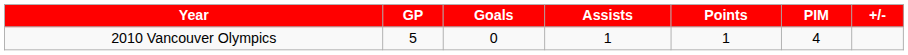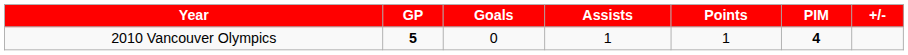(413, 38) normal -> (413, 38) bold
(816, 38) normal -> (816, 38) bold
